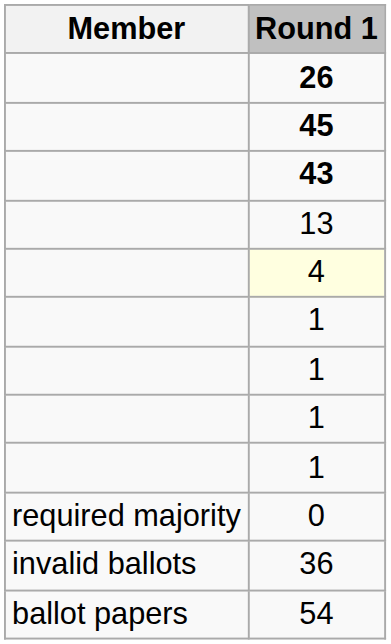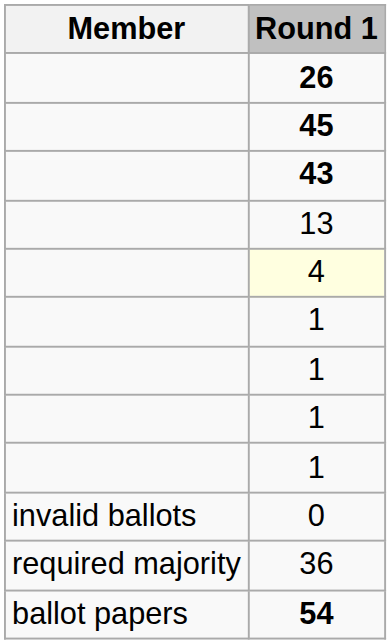(126, 516) required majority -> (104, 516) invalid ballots
(104, 564) invalid ballots -> (126, 564) required majority
(316, 613) normal -> (316, 613) bold
